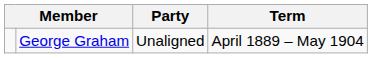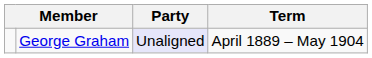(170, 40) no background -> (170, 40) lavender background
